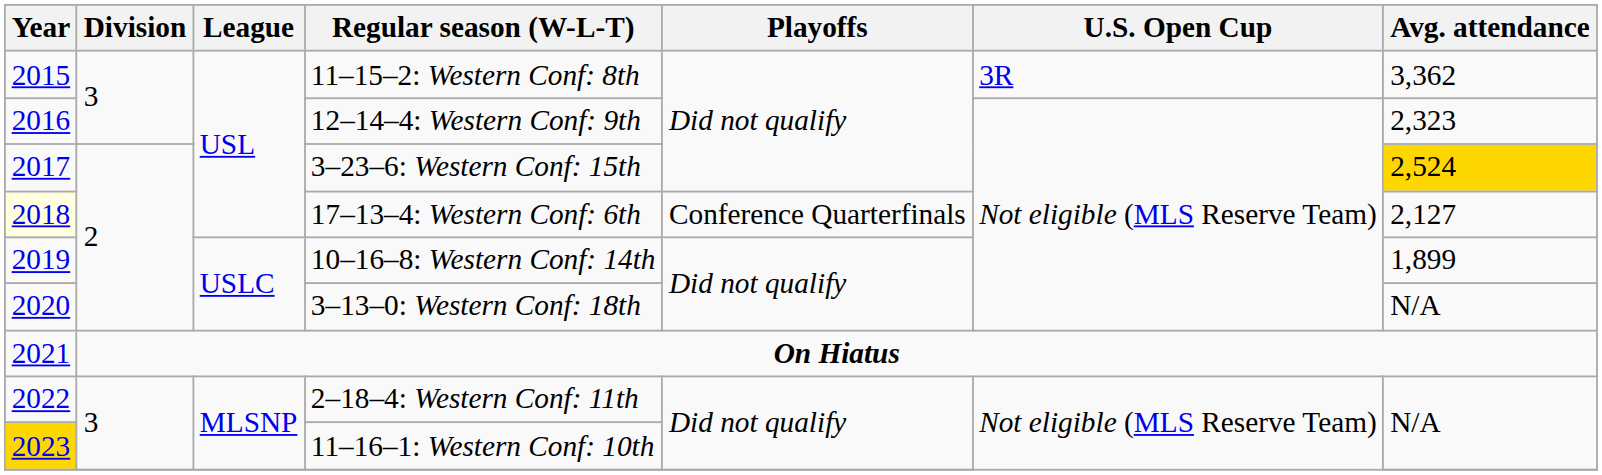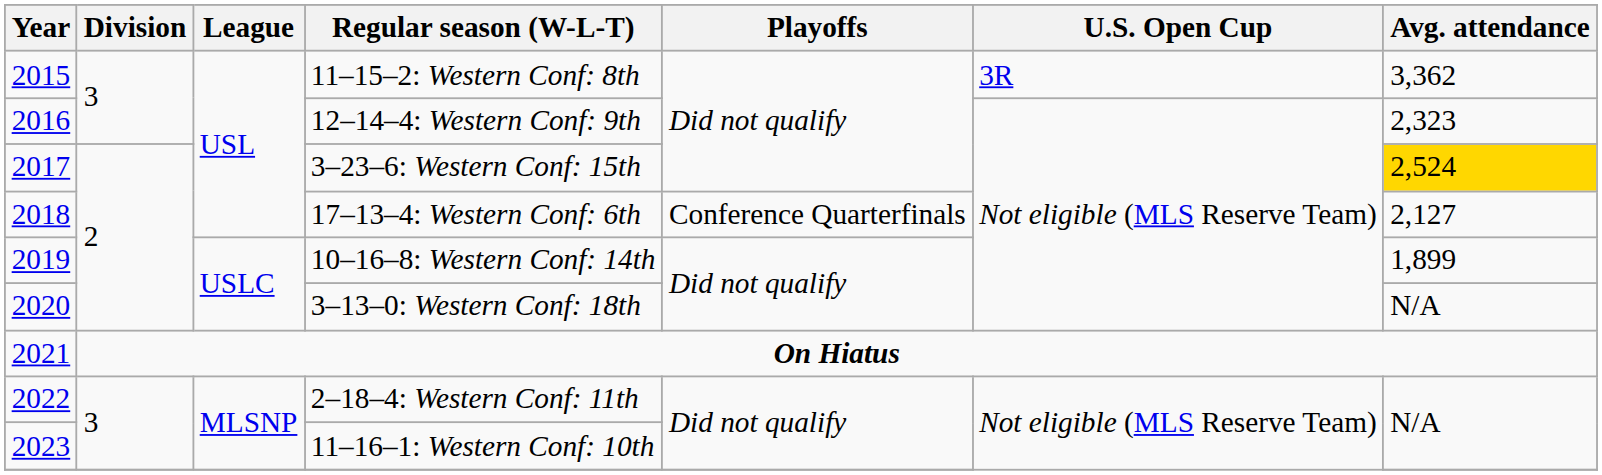(41, 213) lightyellow background -> (41, 213) no background
(41, 445) gold background -> (41, 445) no background
